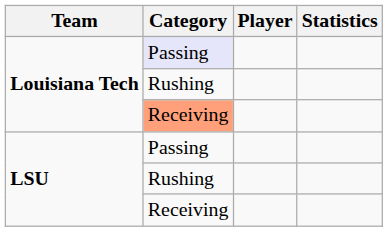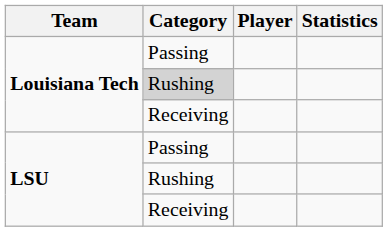(178, 52) lavender background -> (178, 52) no background
(181, 84) no background -> (181, 84) lightgrey background
(188, 115) lightsalmon background -> (188, 115) no background
